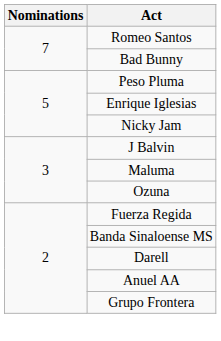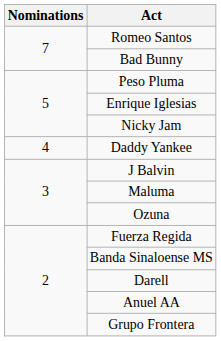+ row: (151, 147)
